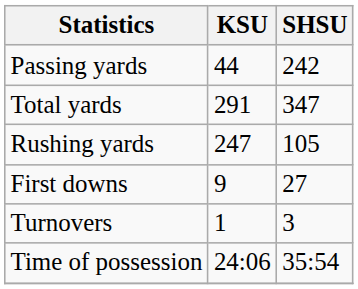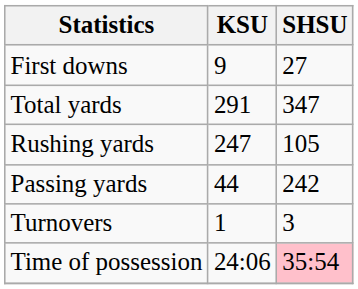rows swapped: (69, 183) <-> (79, 64)
(311, 262) no background -> (311, 262) pink background
